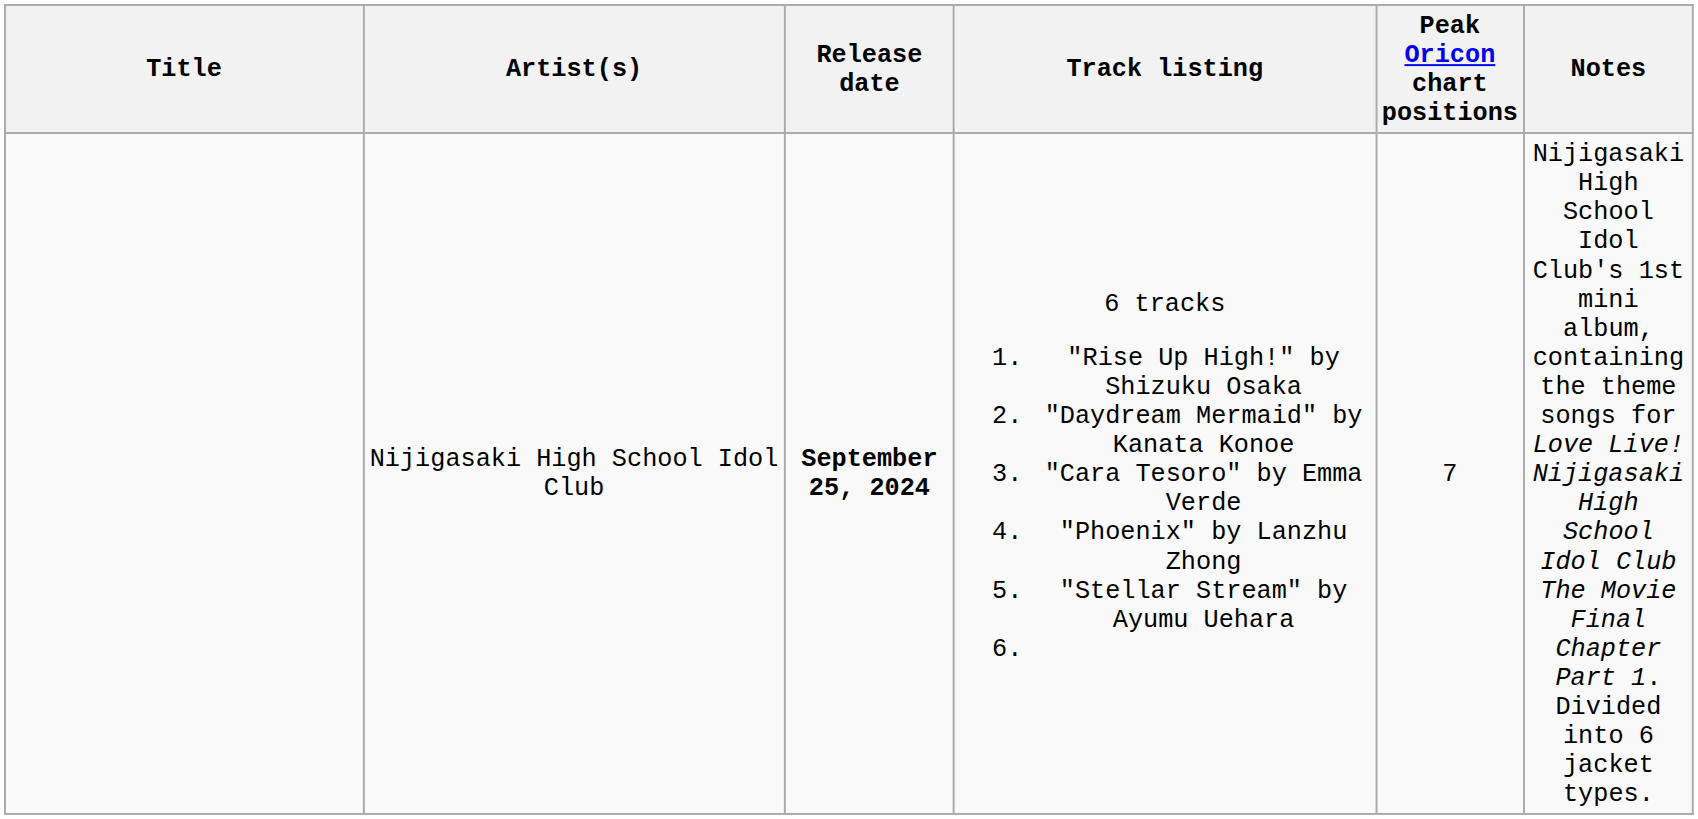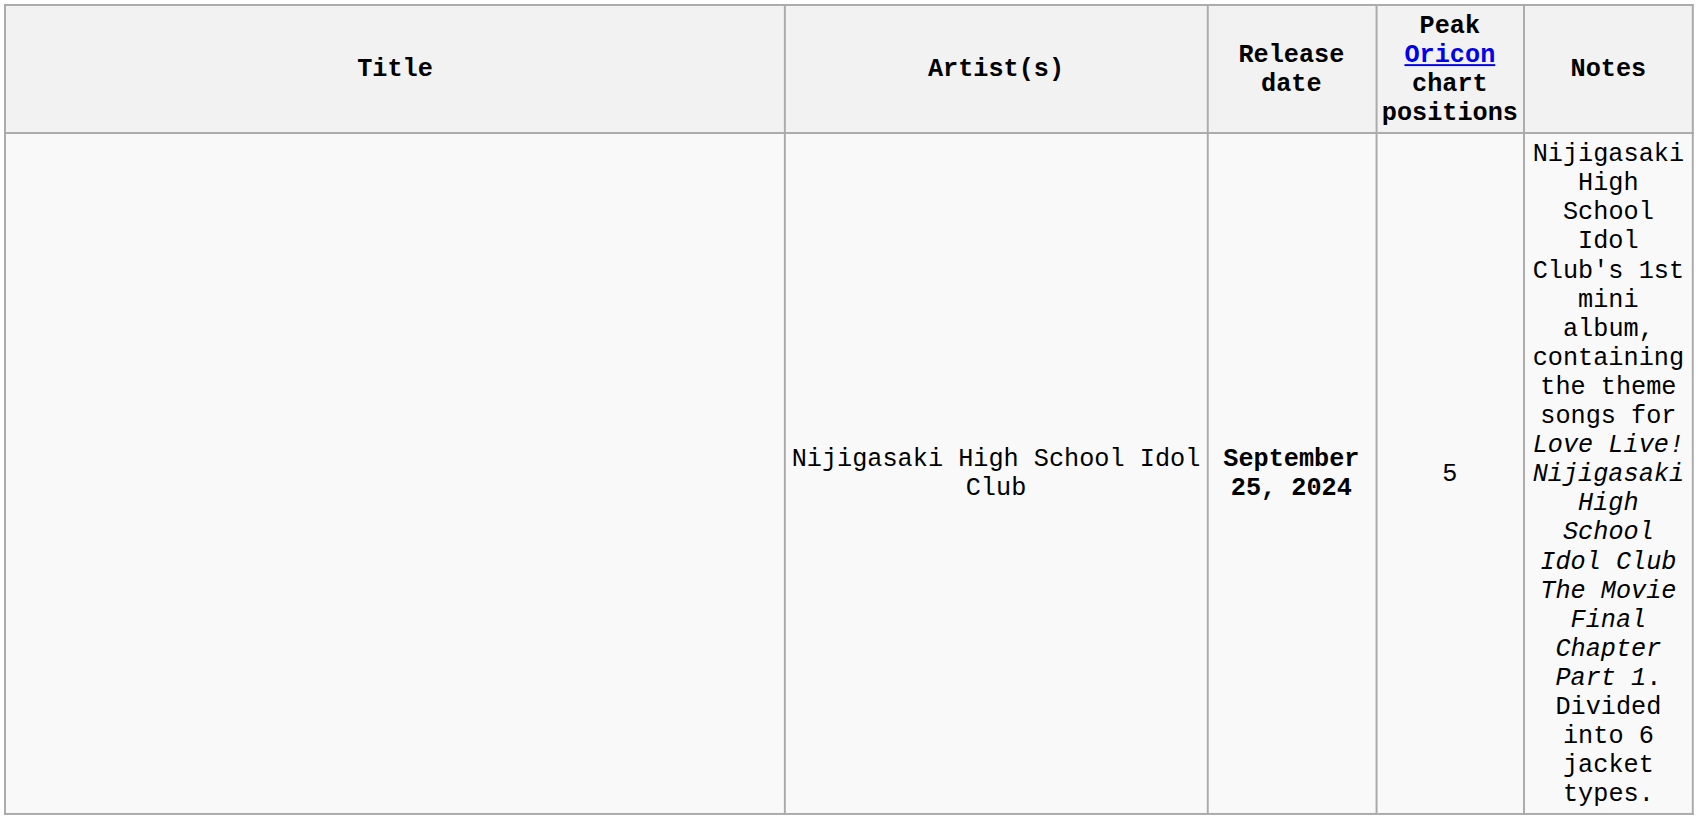- column: (1165, 69)
(1450, 474) 7 -> (1450, 474) 5
